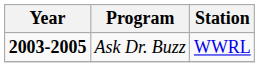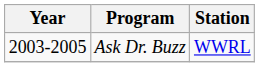(48, 47) bold -> (48, 47) normal
